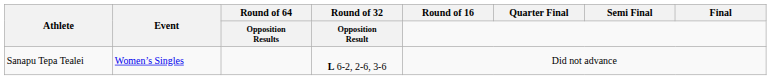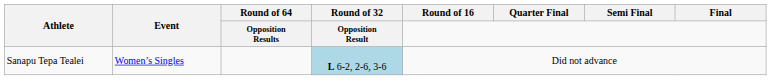(357, 67) no background -> (357, 67) lightblue background
